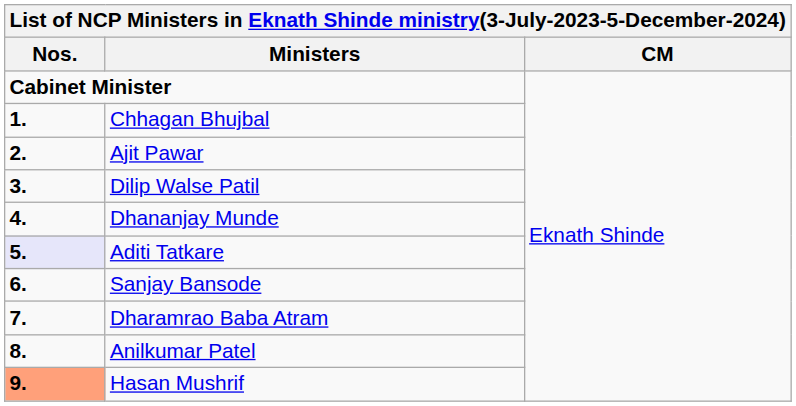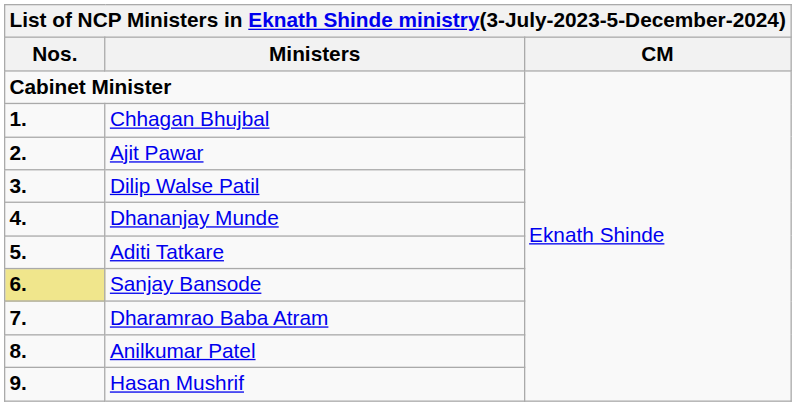(18, 251) lavender background -> (18, 251) no background
(18, 284) no background -> (18, 284) khaki background
(18, 383) lightsalmon background -> (18, 383) no background
